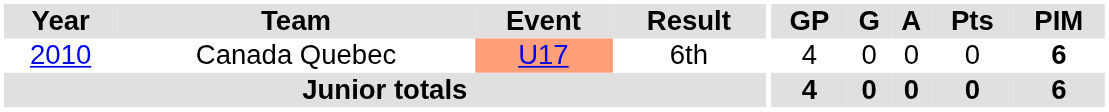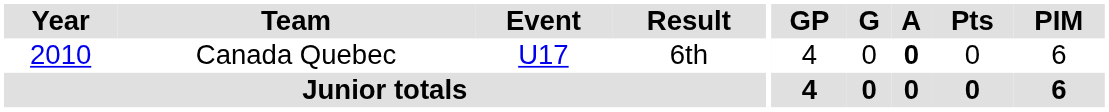(543, 55) lightsalmon background -> (543, 55) no background
(911, 55) normal -> (911, 55) bold
(1059, 55) bold -> (1059, 55) normal
